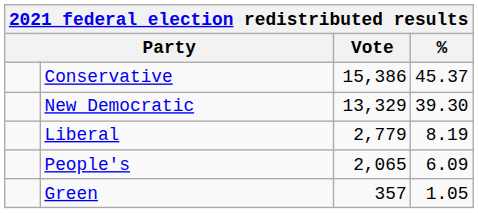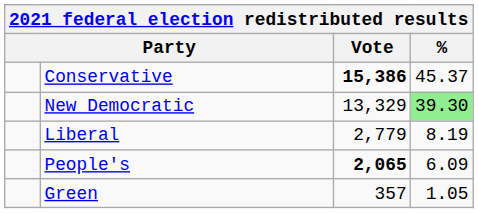(375, 77) normal -> (375, 77) bold
(442, 106) no background -> (442, 106) lightgreen background
(380, 164) normal -> (380, 164) bold
